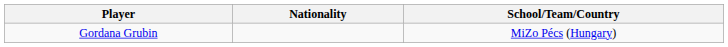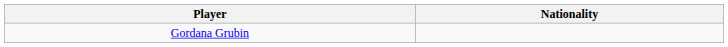- column: (563, 14)
